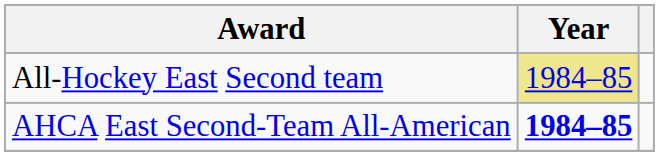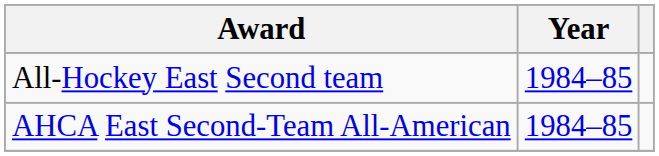(579, 77) khaki background -> (579, 77) no background
(579, 126) bold -> (579, 126) normal
